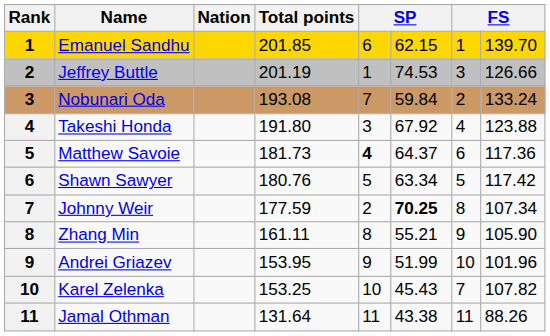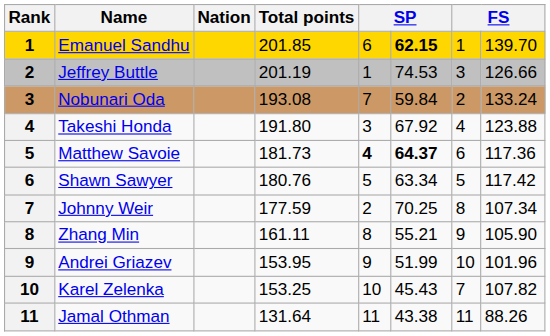(416, 45) normal -> (416, 45) bold
(416, 153) normal -> (416, 153) bold
(416, 208) bold -> (416, 208) normal
